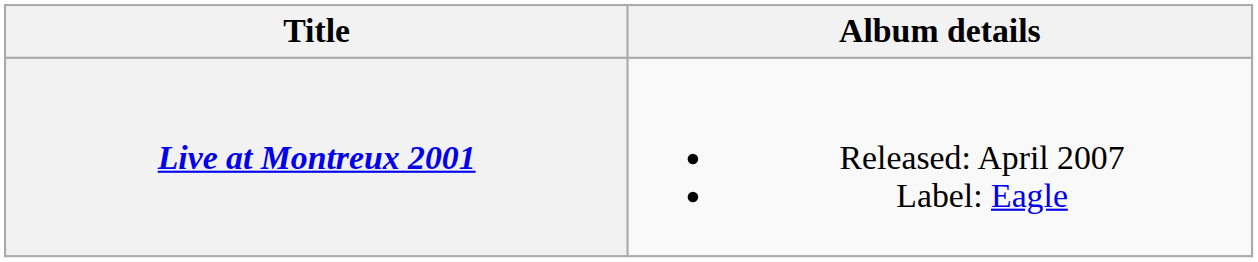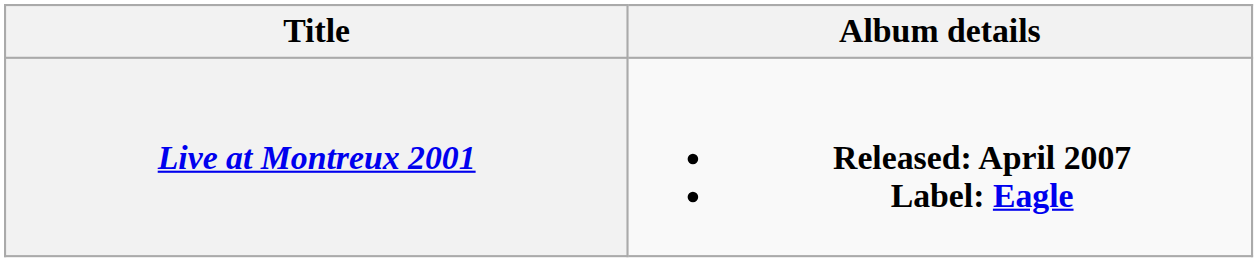(940, 176) normal -> (940, 176) bold
